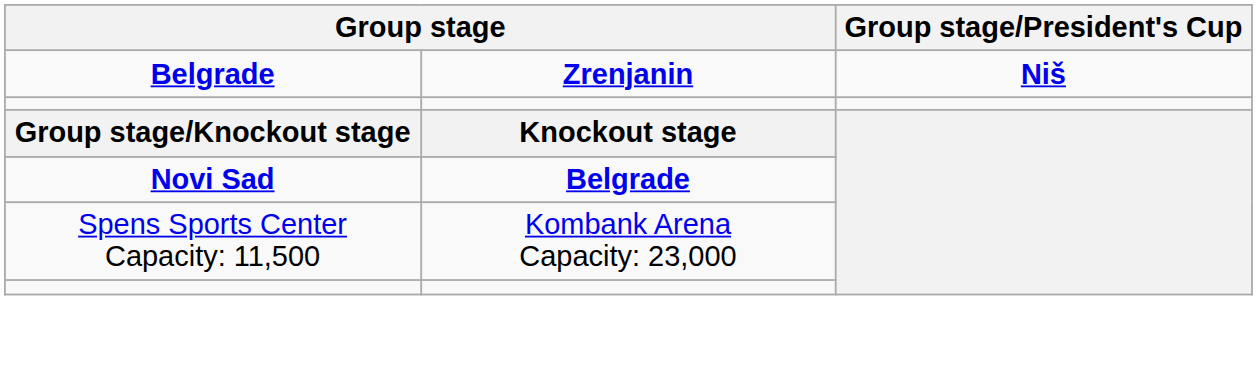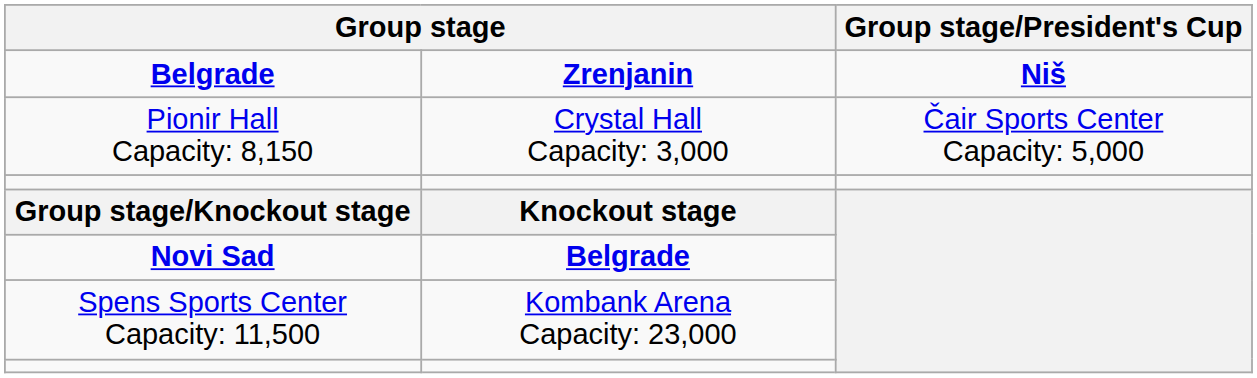+ row: (213, 135)
